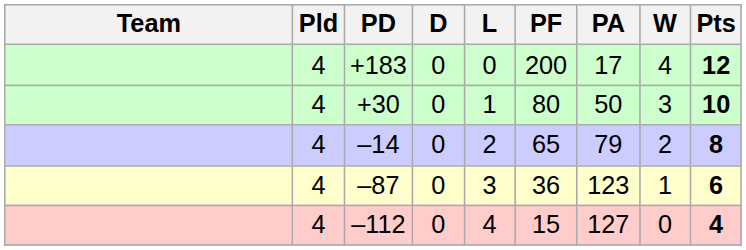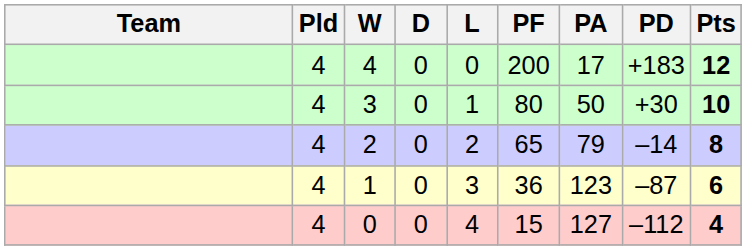columns swapped: (665, 24) <-> (378, 24)
